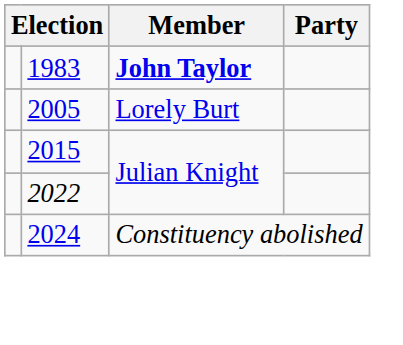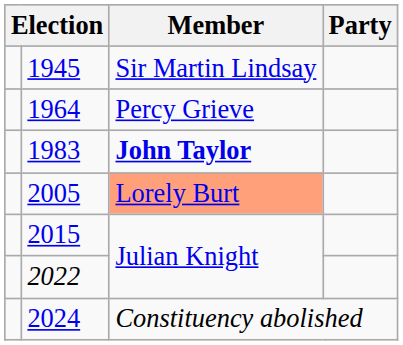+ row: (54, 67)
+ row: (54, 109)
(177, 109) no background -> (177, 192) lightsalmon background
